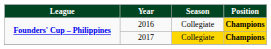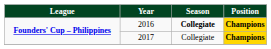(198, 24) normal -> (198, 24) bold
(198, 38) gold background -> (198, 38) no background
